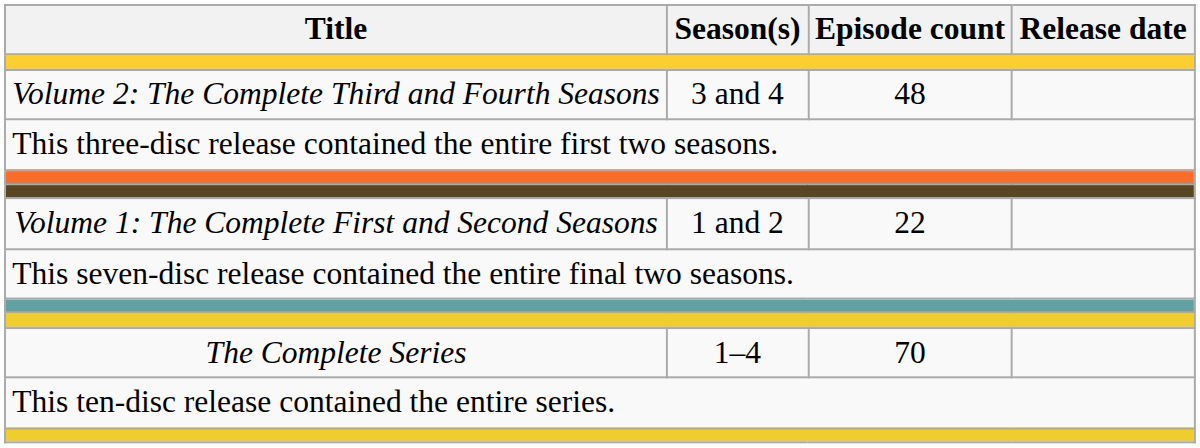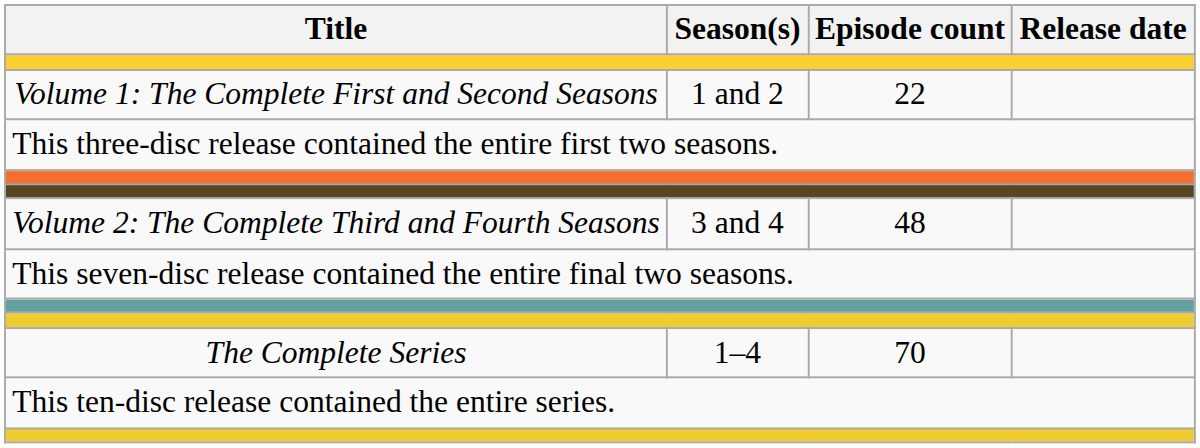rows swapped: (336, 223) <-> (336, 94)
